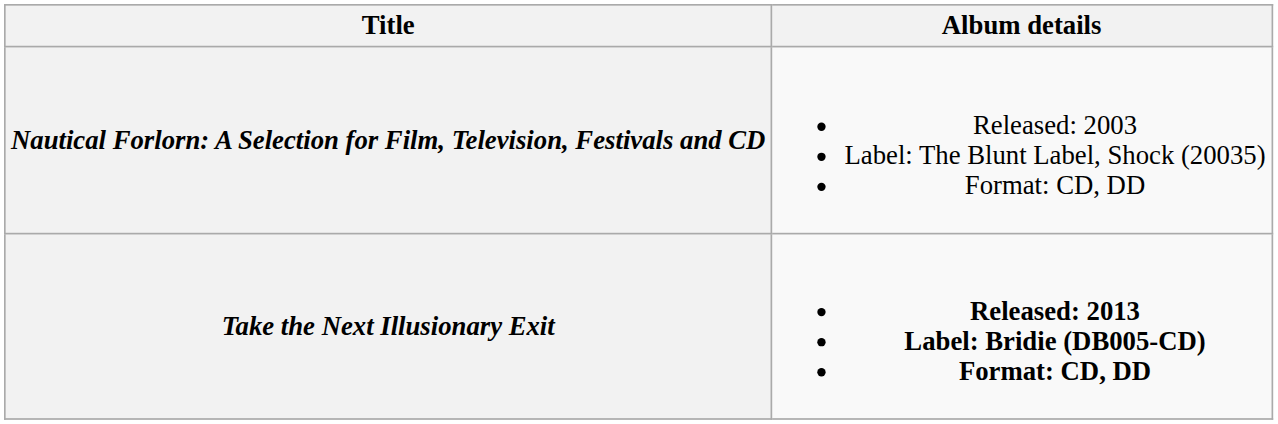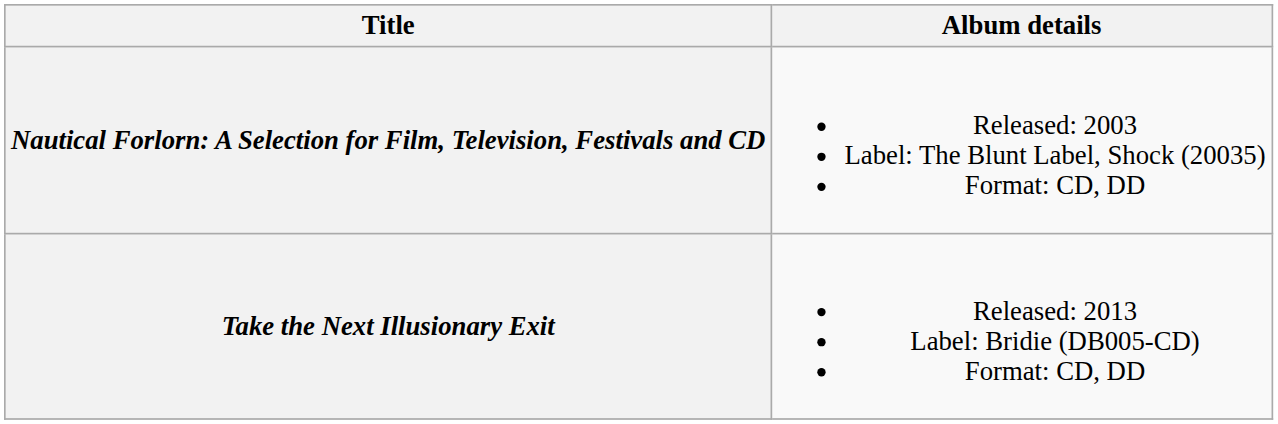(1022, 341) bold -> (1022, 341) normal
